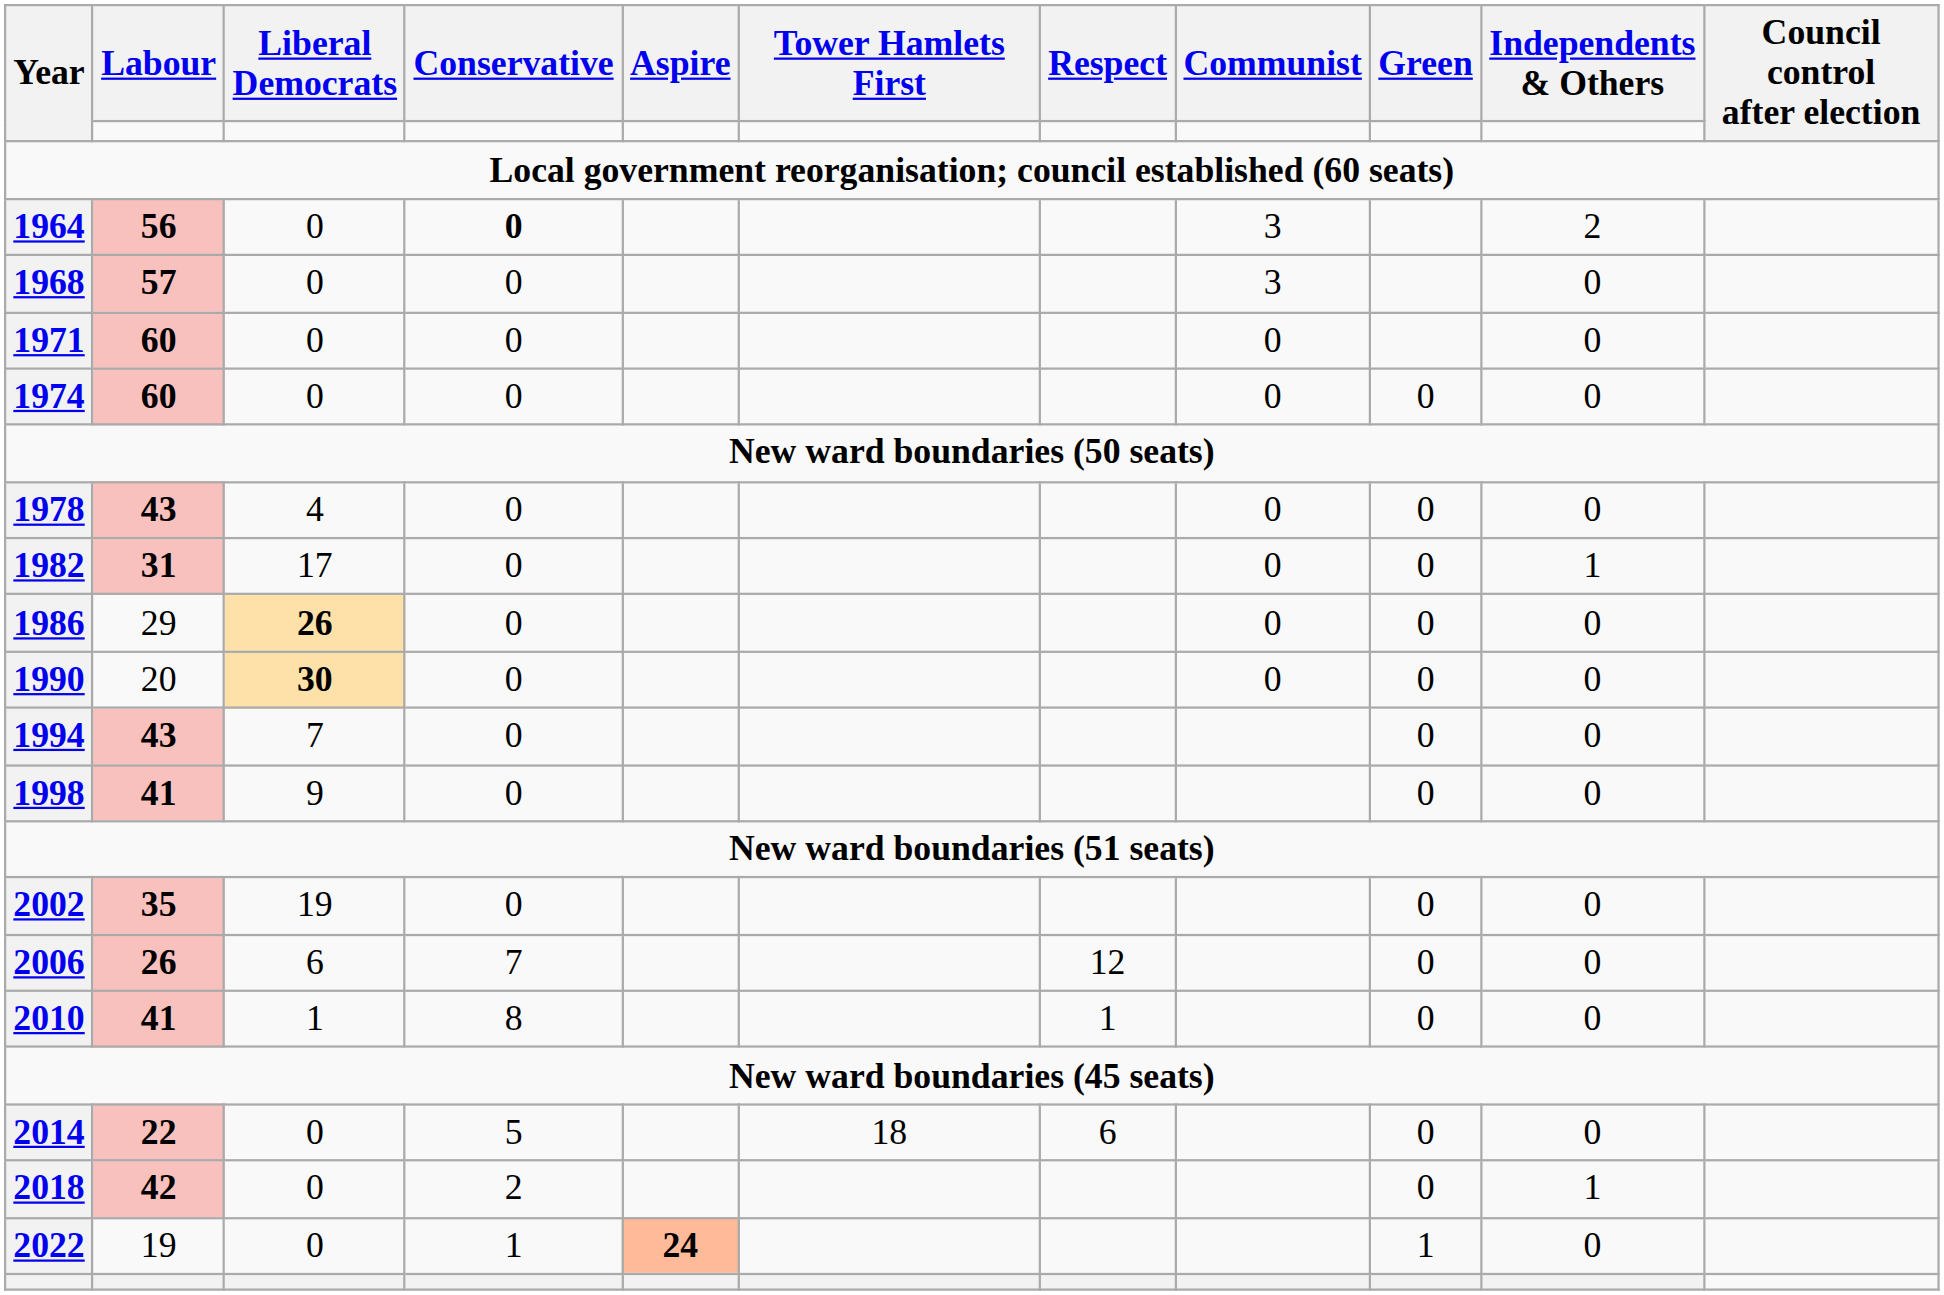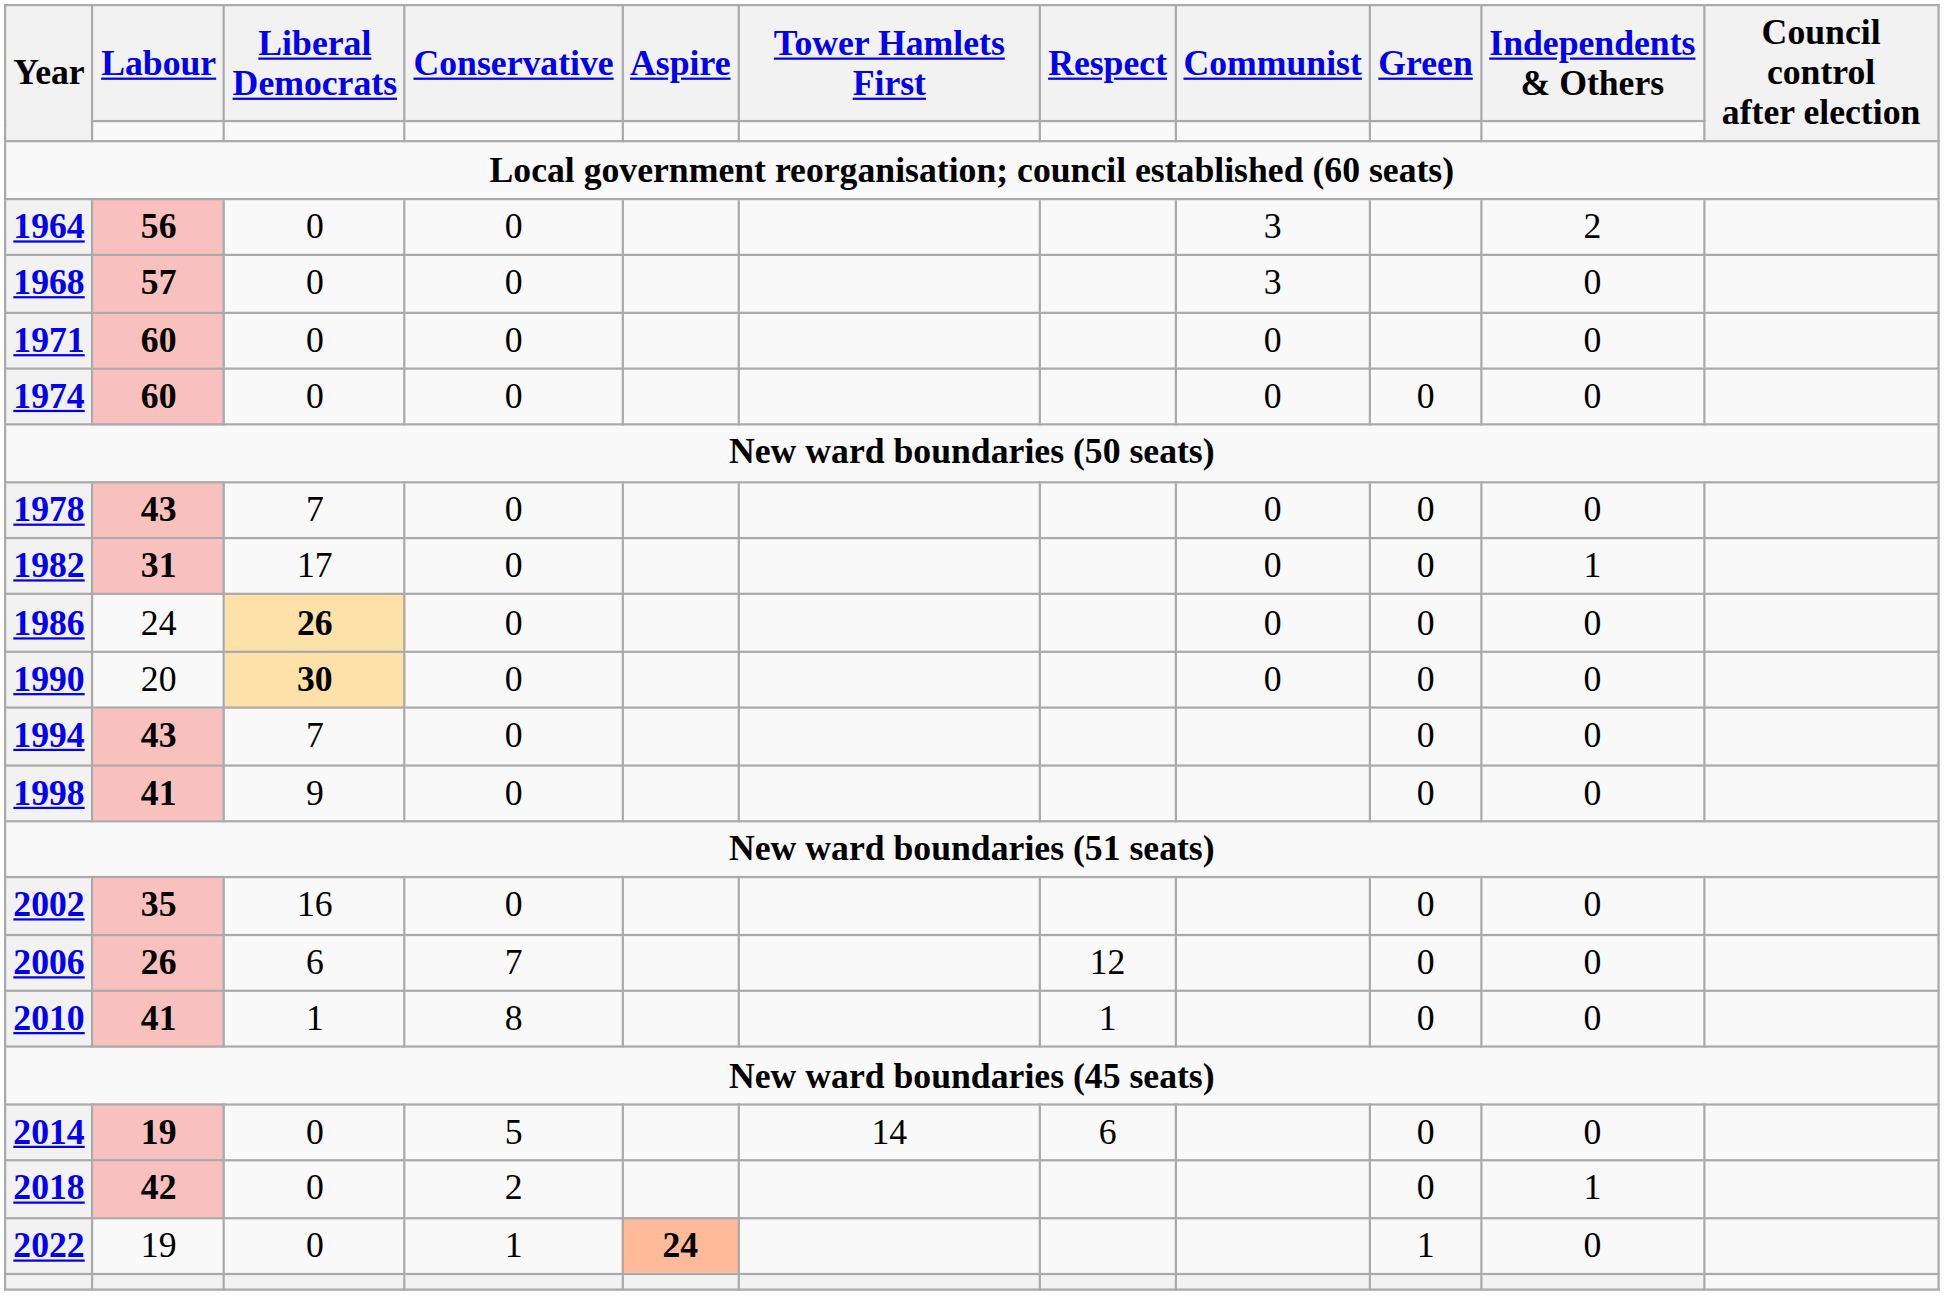(514, 226) bold -> (514, 226) normal
(315, 509) 4 -> (315, 509) 7
(159, 622) 29 -> (159, 622) 24
(315, 905) 19 -> (315, 905) 16
(159, 1131) 22 -> (159, 1131) 19
(889, 1131) 18 -> (889, 1131) 14
